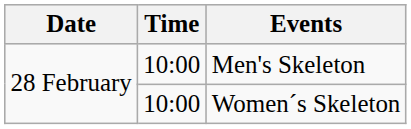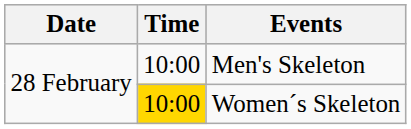(172, 103) no background -> (172, 103) gold background
